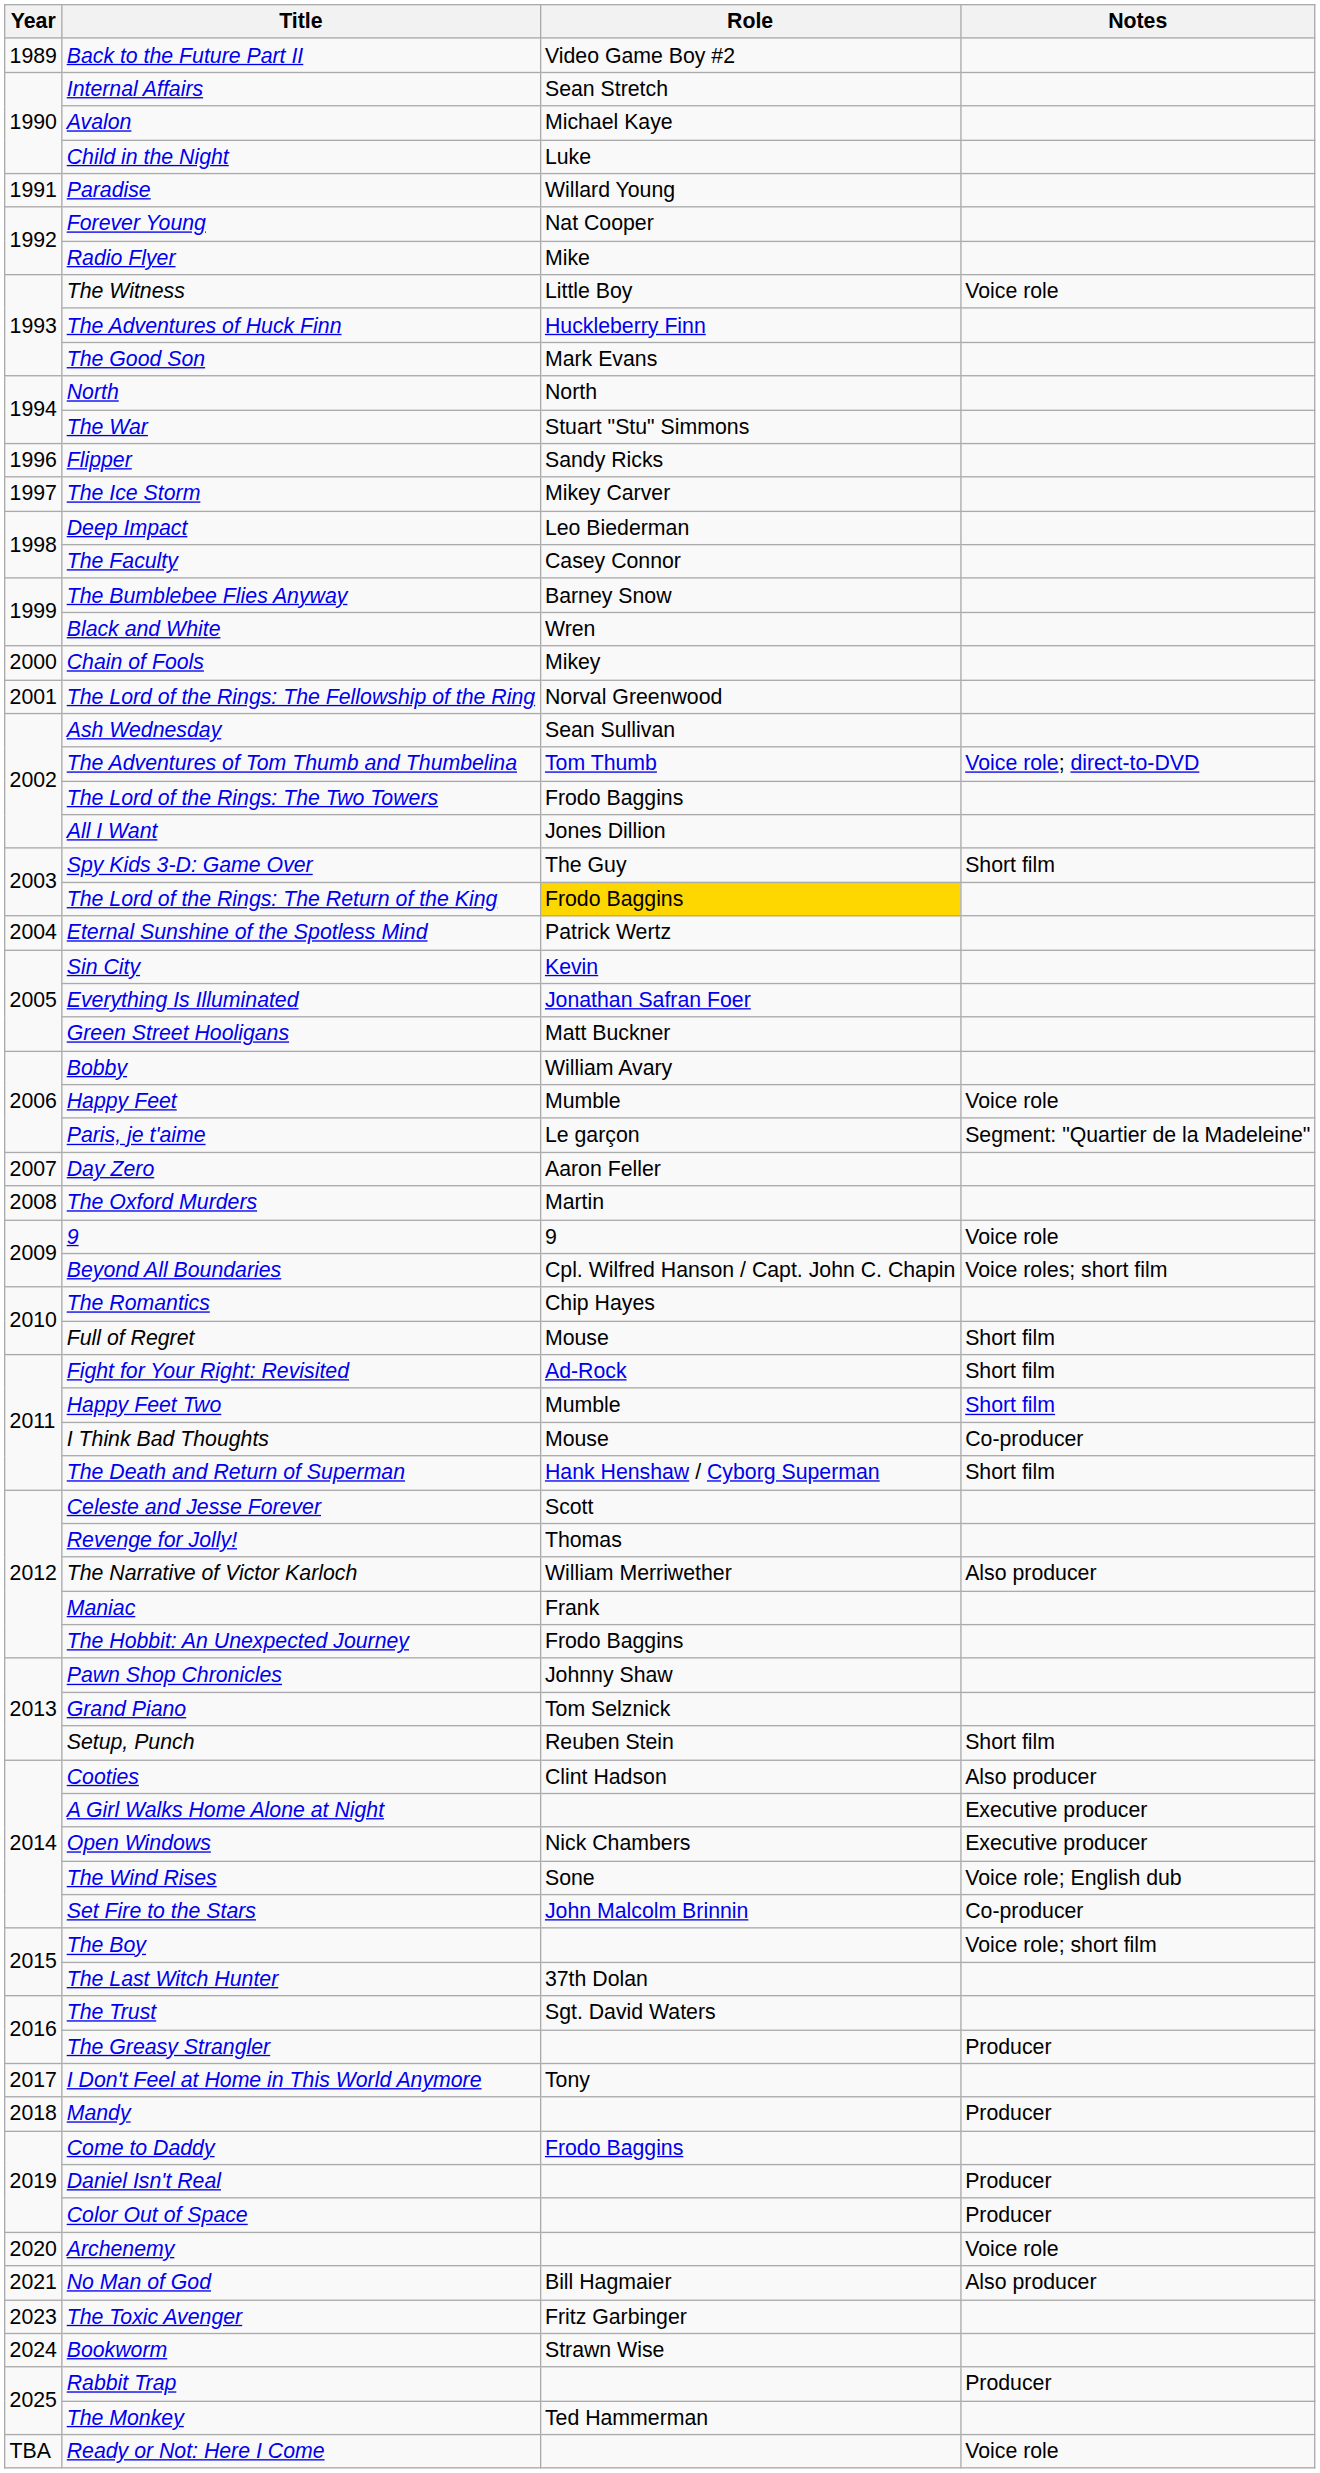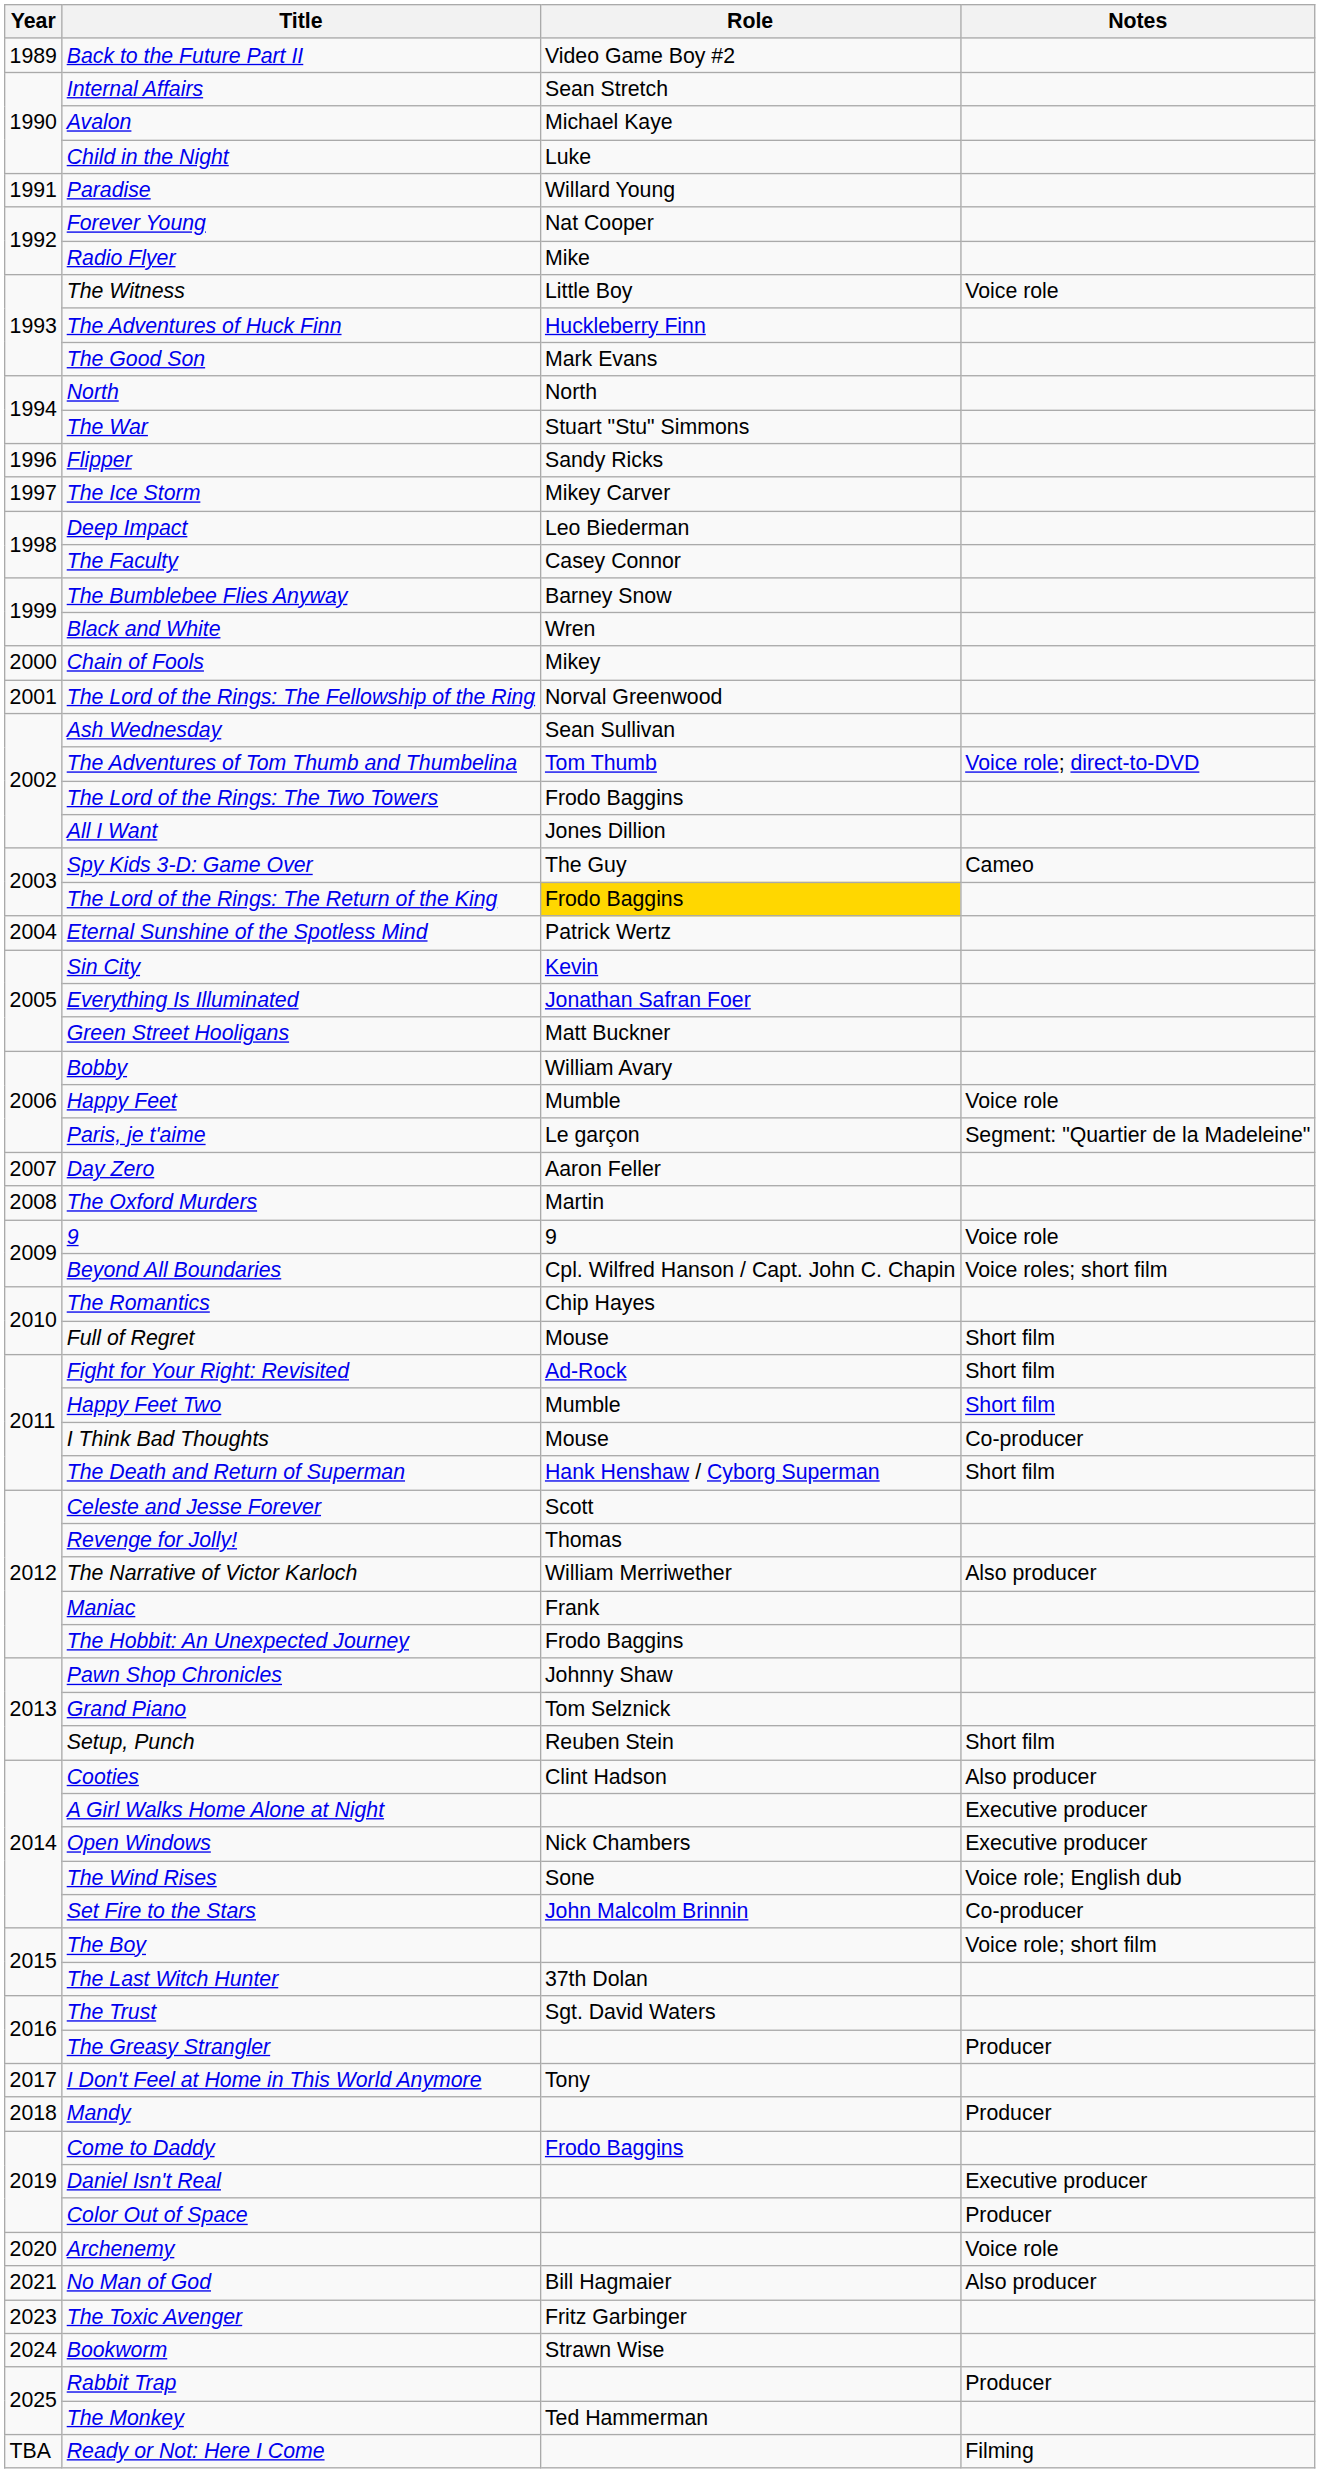(1010, 865) Short film -> (999, 865) Cameo
(1008, 2181) Producer -> (1056, 2181) Executive producer
(1012, 2451) Voice role -> (999, 2451) Filming
